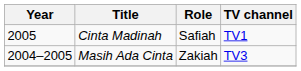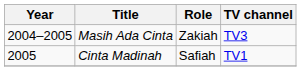rows swapped: (126, 55) <-> (120, 35)
